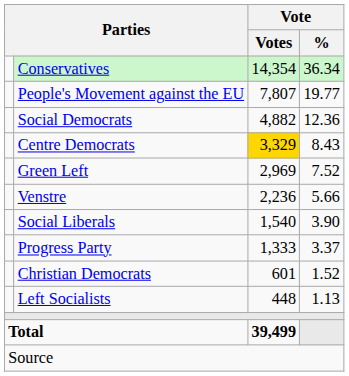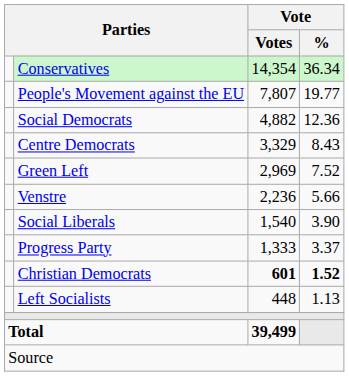(278, 145) gold background -> (278, 145) no background
(284, 273) normal -> (284, 273) bold
(326, 273) normal -> (326, 273) bold
